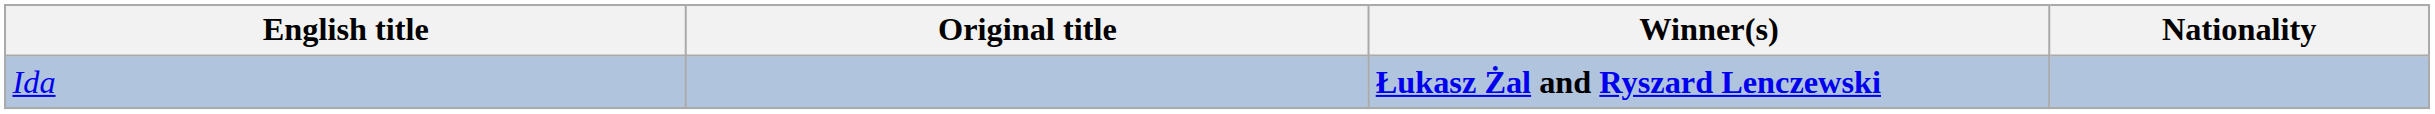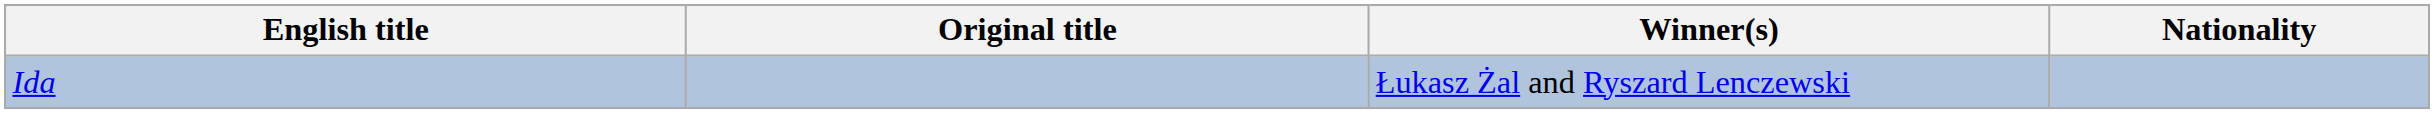(1628, 81) bold -> (1613, 81) normal
